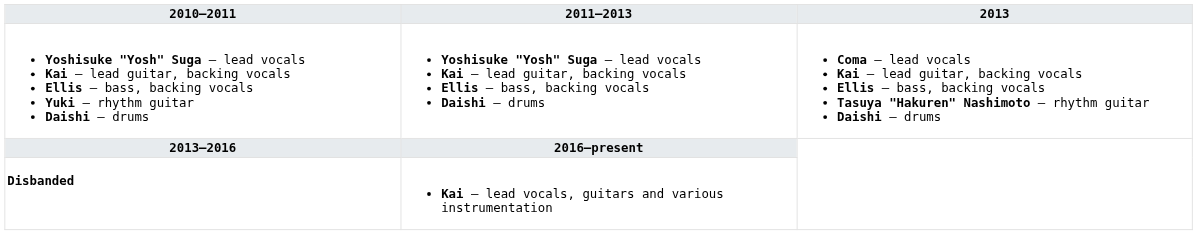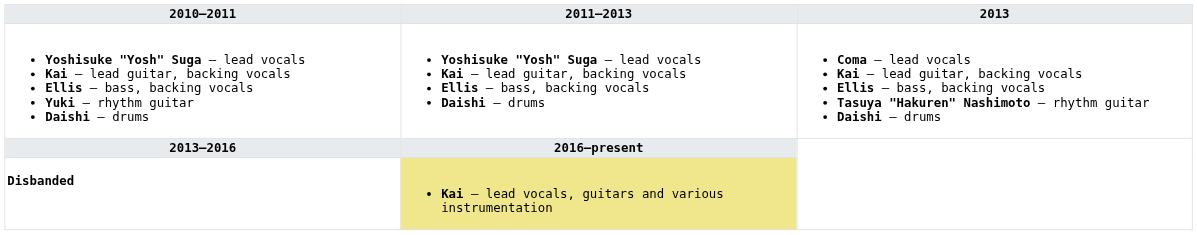(599, 201) no background -> (599, 201) khaki background
